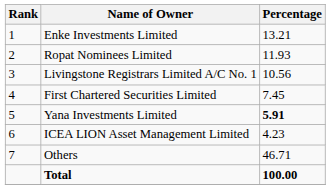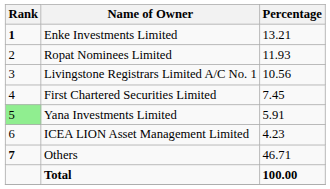(12, 34) normal -> (12, 34) bold
(12, 114) no background -> (12, 114) lightgreen background
(274, 114) bold -> (274, 114) normal
(12, 154) normal -> (12, 154) bold
